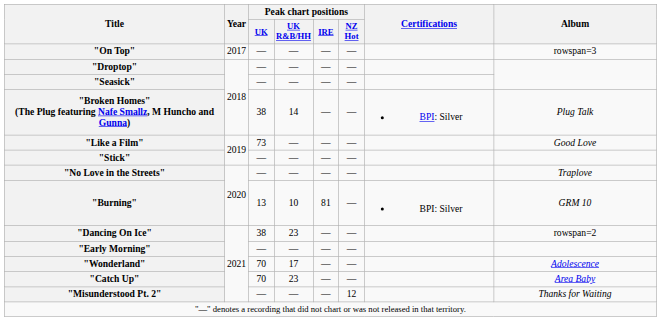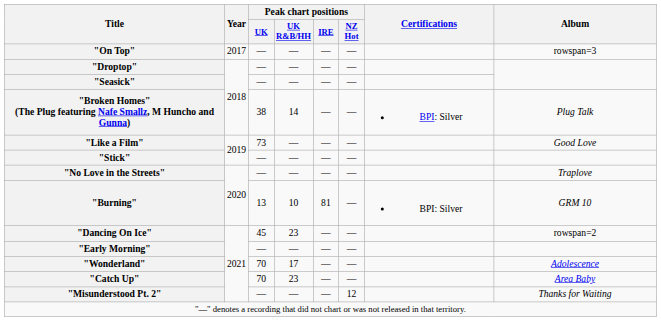(261, 233) 38 -> (261, 233) 45
